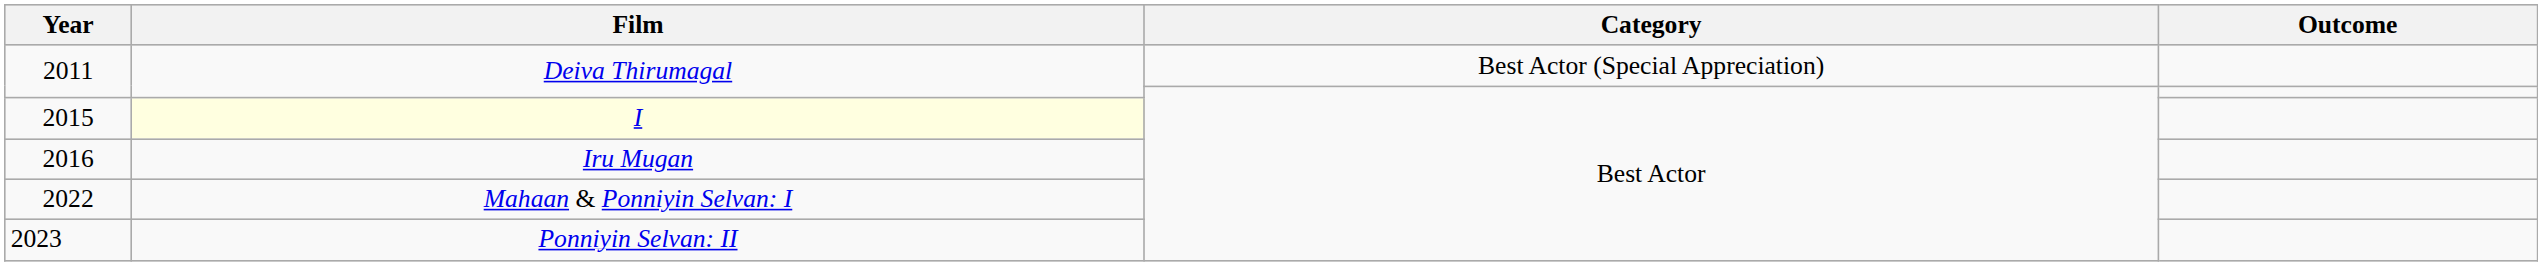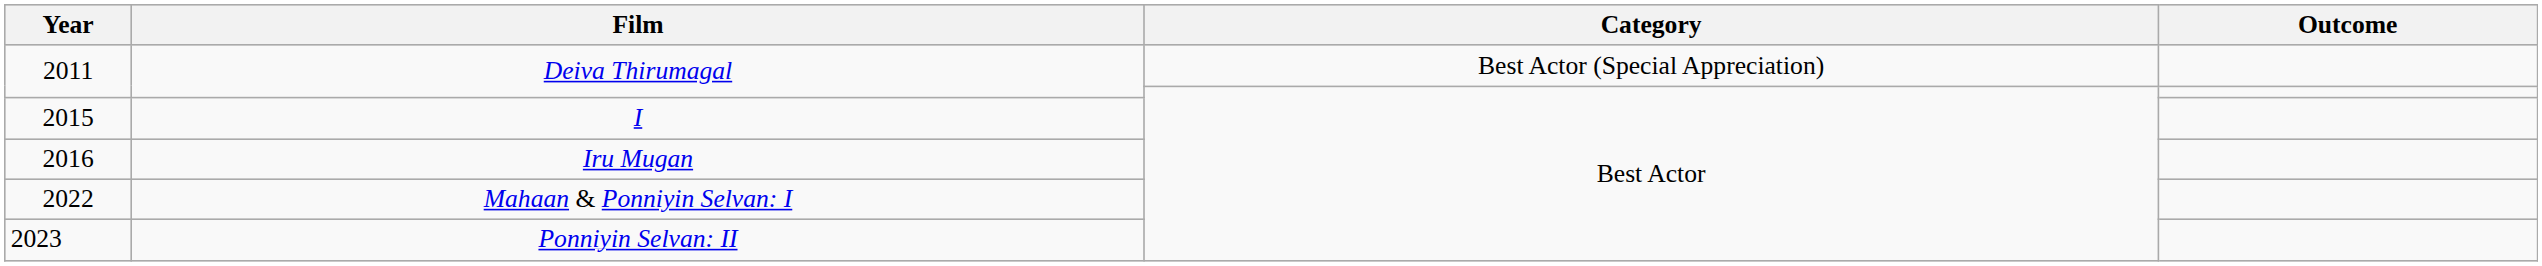(638, 117) lightyellow background -> (638, 117) no background
